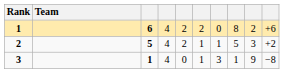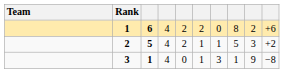columns swapped: (18, 12) <-> (47, 12)
